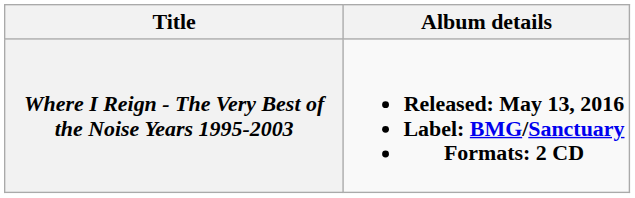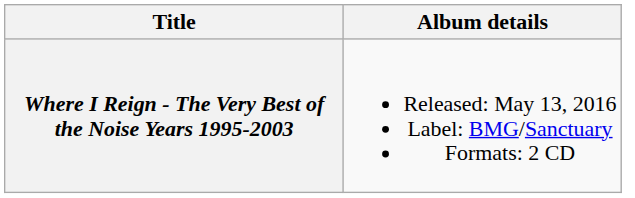(487, 128) bold -> (483, 128) normal
